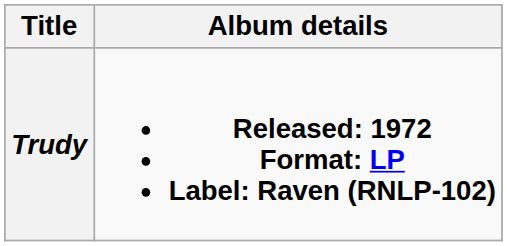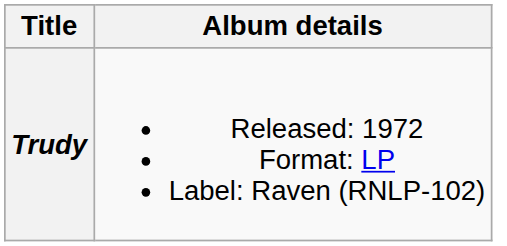(298, 160) bold -> (293, 160) normal
